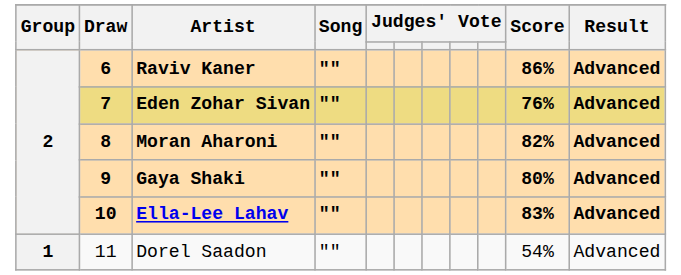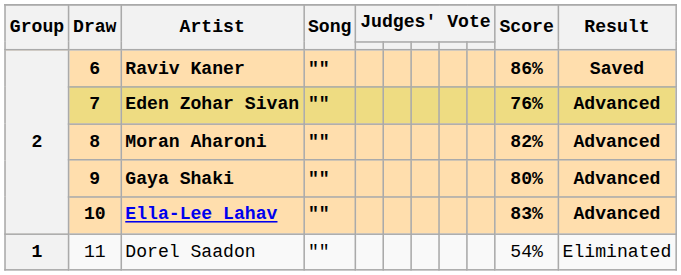(617, 68) Advanced -> (617, 68) Saved
(617, 252) Advanced -> (617, 252) Eliminated
